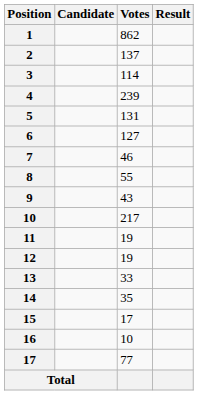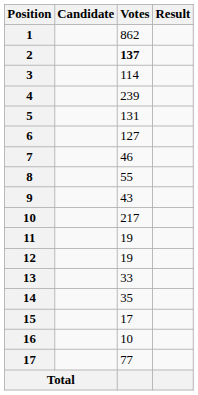(130, 55) normal -> (130, 55) bold
